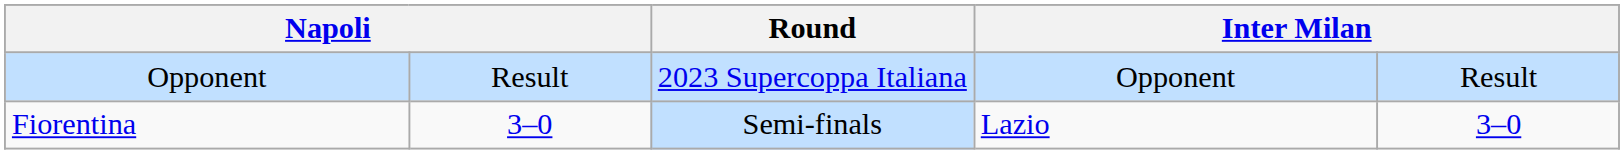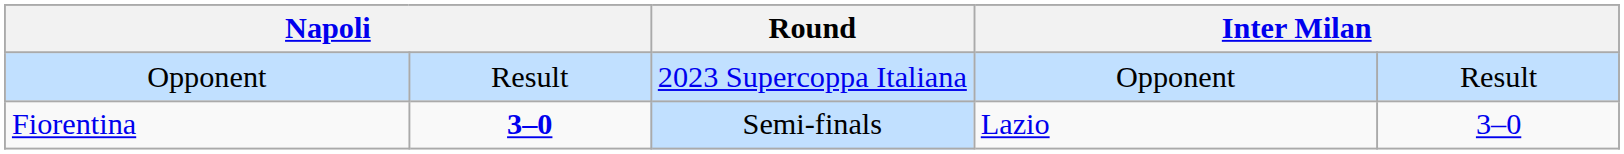(530, 124) normal -> (530, 124) bold
